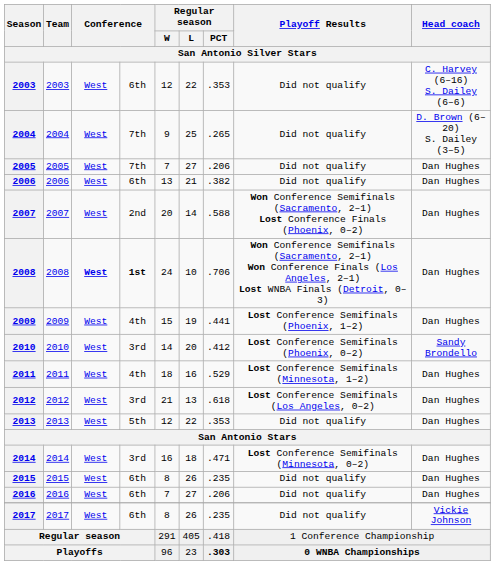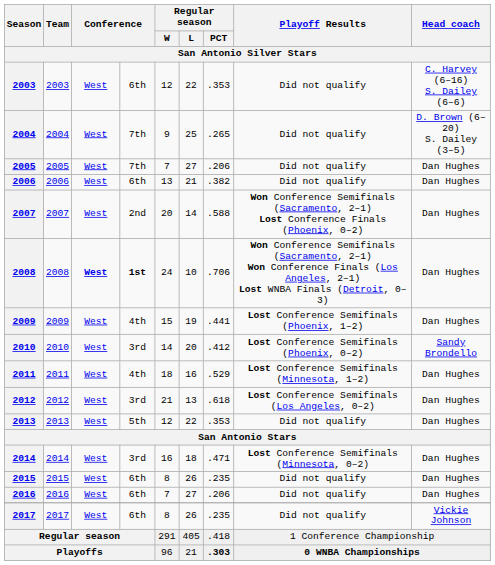(191, 553) 23 -> (191, 553) 21
